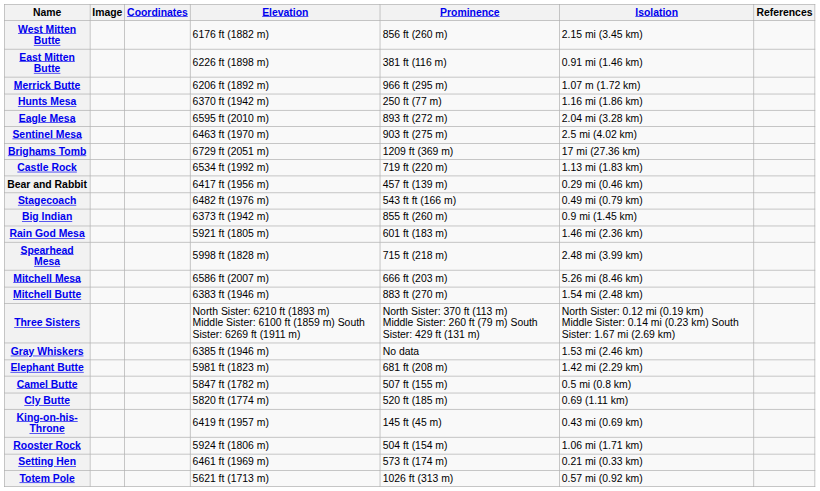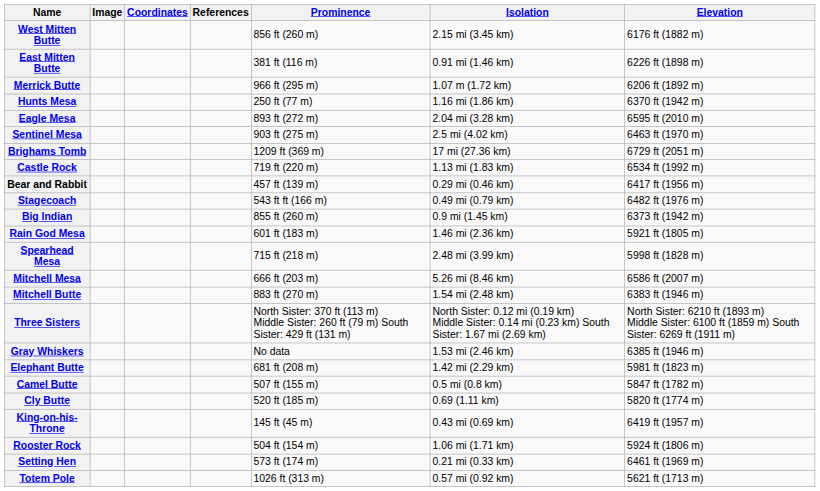columns swapped: (285, 12) <-> (784, 12)
